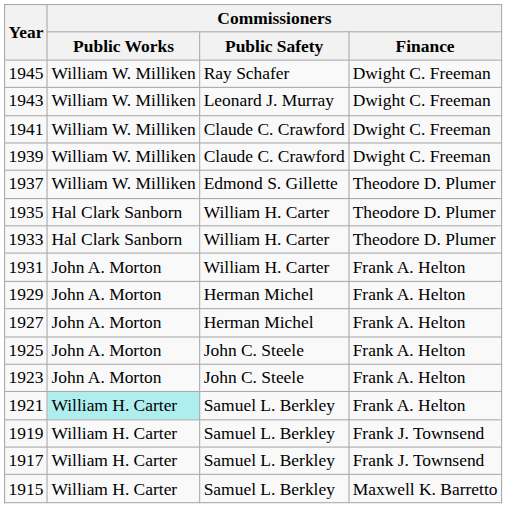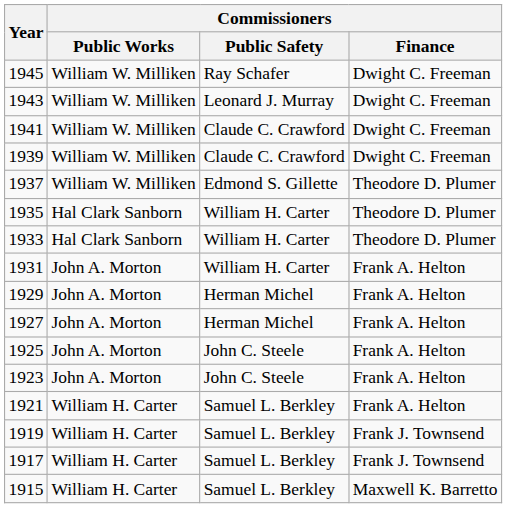(114, 405) paleturquoise background -> (114, 405) no background
